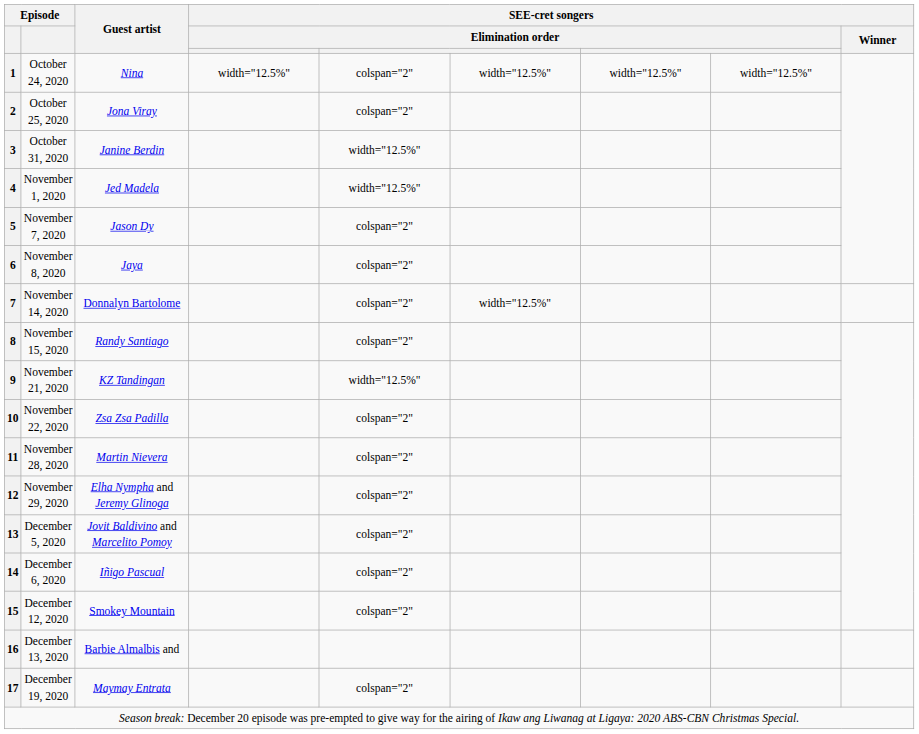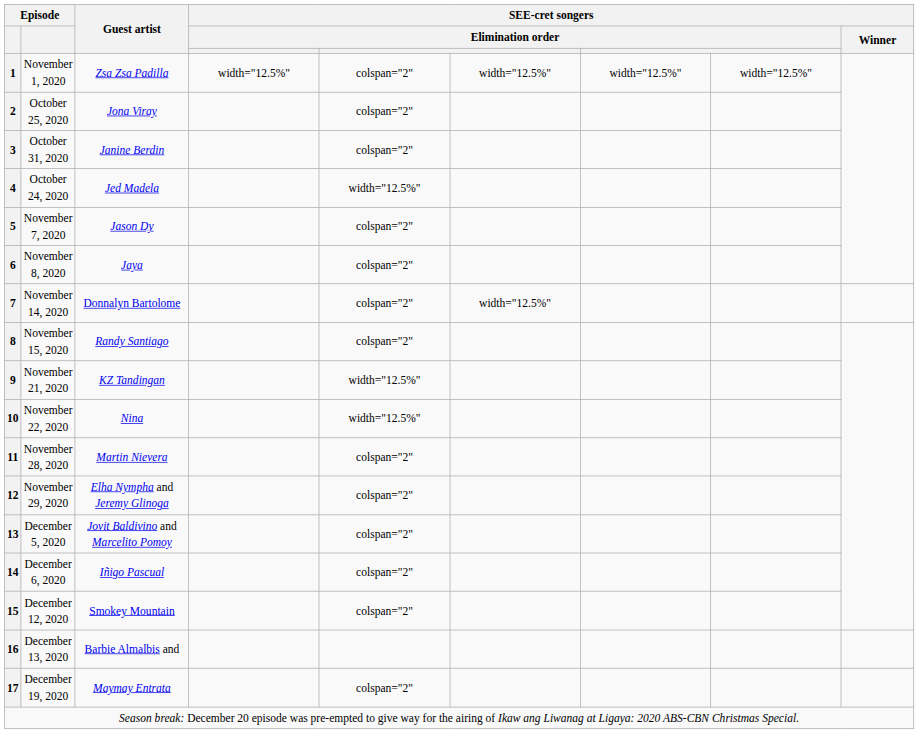(48, 73) October 24, 2020 -> (48, 73) November 1, 2020
(132, 73) Nina -> (132, 73) Zsa Zsa Padilla
(385, 149) width="12.5%" -> (385, 149) colspan="2"
(48, 188) November 1, 2020 -> (48, 188) October 24, 2020
(132, 418) Zsa Zsa Padilla -> (132, 418) Nina
(385, 418) colspan="2" -> (385, 418) width="12.5%"
